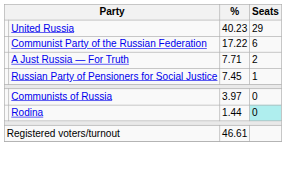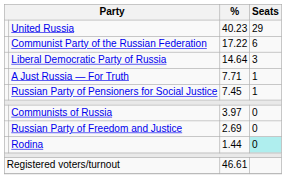+ row: (89, 60)
(255, 60) 2 -> (255, 76) 1
+ row: (97, 129)
